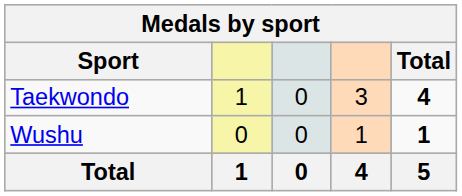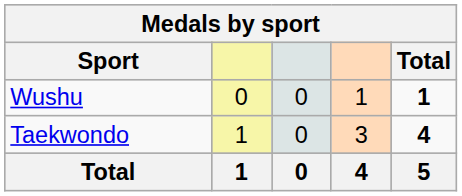rows swapped: (70, 98) <-> (47, 135)
